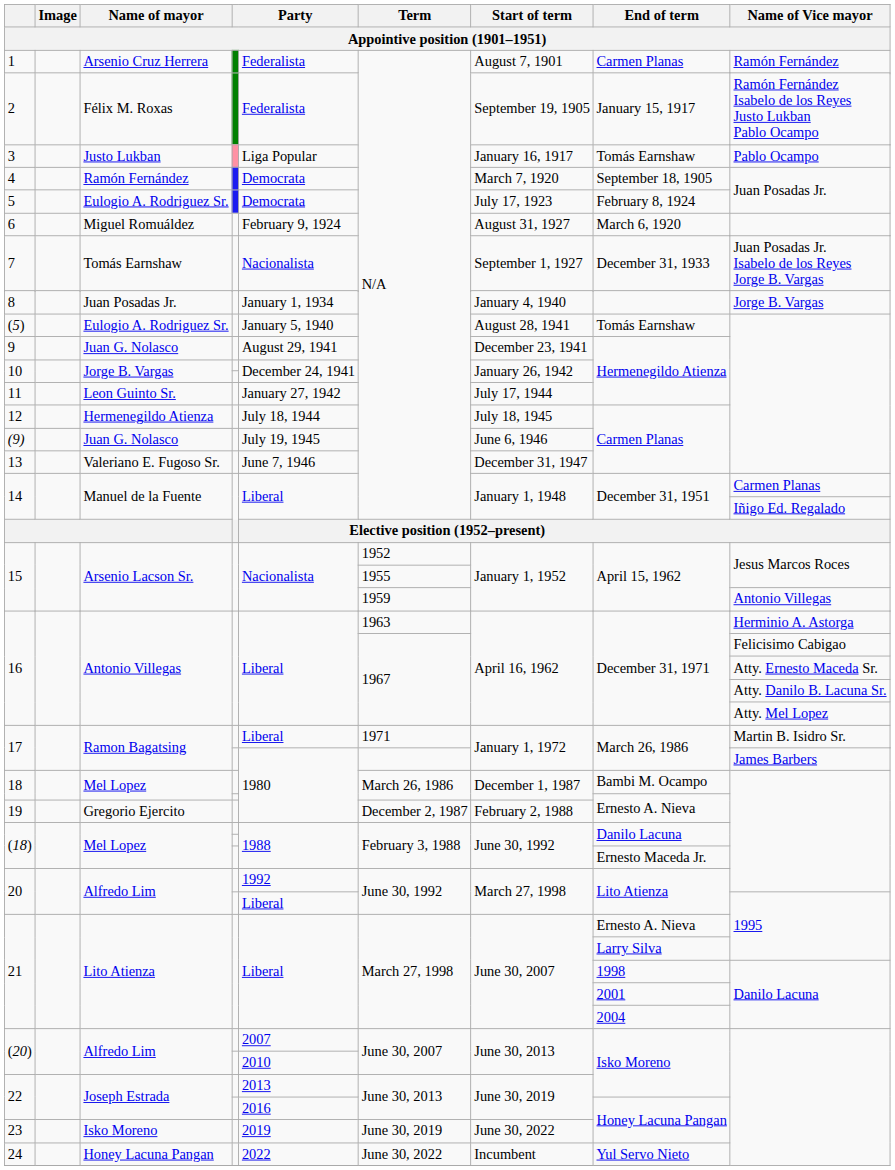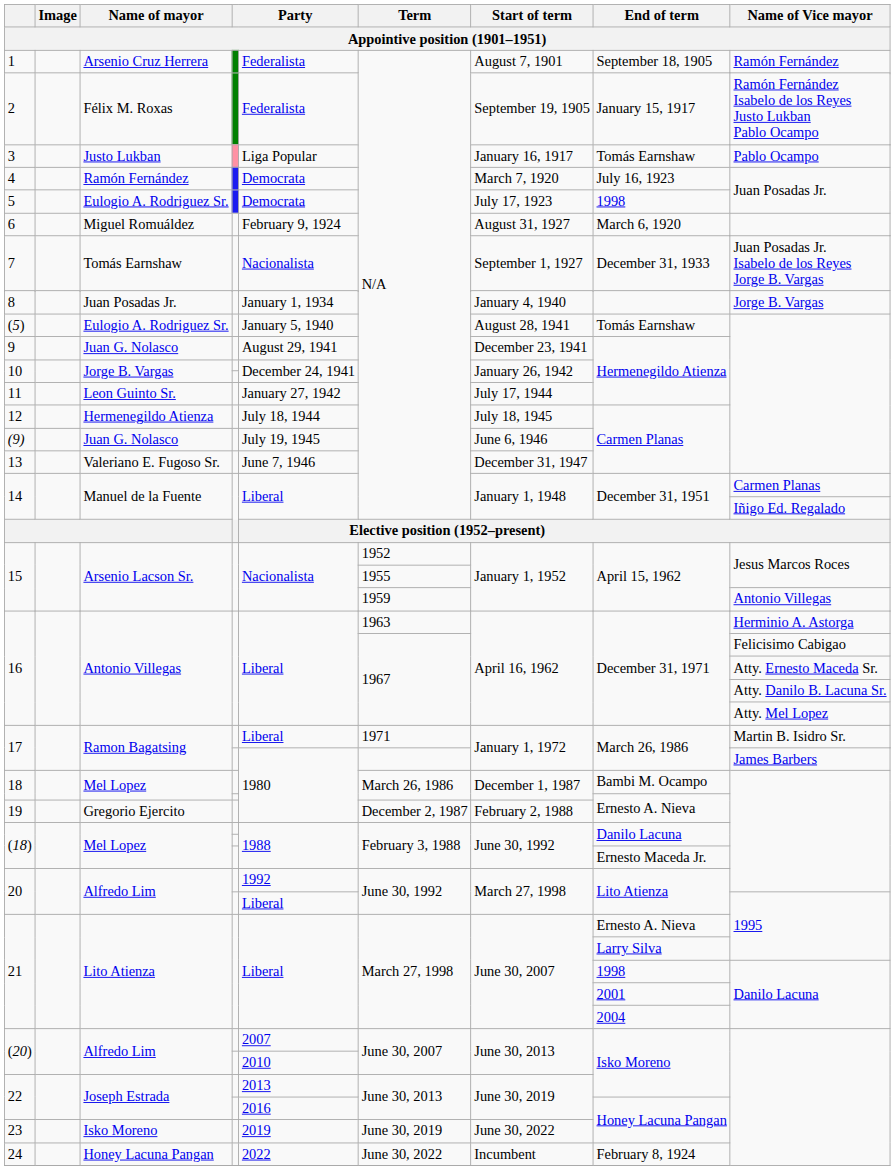(640, 61) Carmen Planas -> (654, 61) September 18, 1905
(654, 178) September 18, 1905 -> (636, 178) July 16, 1923
(646, 201) February 8, 1924 -> (611, 201) 1998
(643, 1154) Yul Servo Nieto -> (646, 1154) February 8, 1924
